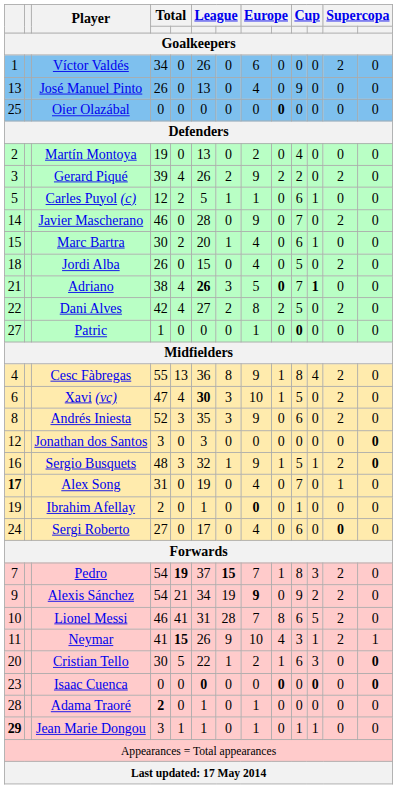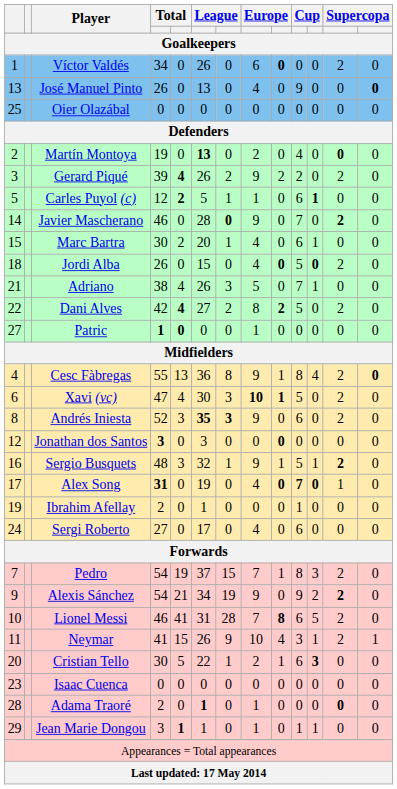(281, 66) normal -> (281, 66) bold
(375, 88) normal -> (375, 88) bold
(281, 110) bold -> (281, 110) normal
(204, 154) normal -> (204, 154) bold
(341, 154) normal -> (341, 154) bold
(181, 176) normal -> (181, 176) bold
(181, 198) normal -> (181, 198) bold
(315, 198) normal -> (315, 198) bold
(228, 220) normal -> (228, 220) bold
(341, 220) normal -> (341, 220) bold
(281, 264) normal -> (281, 264) bold
(315, 264) normal -> (315, 264) bold
(204, 286) bold -> (204, 286) normal
(281, 286) bold -> (281, 286) normal
(315, 286) bold -> (315, 286) normal
(181, 308) normal -> (181, 308) bold
(281, 308) normal -> (281, 308) bold
(161, 331) normal -> (161, 331) bold
(181, 331) normal -> (181, 331) bold
(299, 331) bold -> (299, 331) normal
(375, 375) normal -> (375, 375) bold
(204, 397) bold -> (204, 397) normal
(256, 397) normal -> (256, 397) bold
(281, 397) normal -> (281, 397) bold
(204, 419) normal -> (204, 419) bold
(228, 419) normal -> (228, 419) bold
(161, 441) normal -> (161, 441) bold
(281, 441) normal -> (281, 441) bold
(375, 441) bold -> (375, 441) normal
(341, 463) normal -> (341, 463) bold
(375, 463) bold -> (375, 463) normal
(15, 485) bold -> (15, 485) normal
(161, 485) normal -> (161, 485) bold
(281, 485) normal -> (281, 485) bold
(299, 485) normal -> (299, 485) bold
(315, 485) normal -> (315, 485) bold
(256, 507) bold -> (256, 507) normal
(341, 529) bold -> (341, 529) normal
(181, 573) bold -> (181, 573) normal
(228, 573) bold -> (228, 573) normal
(256, 595) bold -> (256, 595) normal
(341, 595) normal -> (341, 595) bold
(281, 618) normal -> (281, 618) bold
(181, 640) bold -> (181, 640) normal
(315, 662) normal -> (315, 662) bold
(375, 662) bold -> (375, 662) normal
(204, 684) bold -> (204, 684) normal
(281, 684) bold -> (281, 684) normal
(315, 684) bold -> (315, 684) normal
(375, 684) bold -> (375, 684) normal
(161, 706) bold -> (161, 706) normal
(204, 706) normal -> (204, 706) bold
(341, 706) normal -> (341, 706) bold
(15, 728) bold -> (15, 728) normal
(181, 728) normal -> (181, 728) bold
